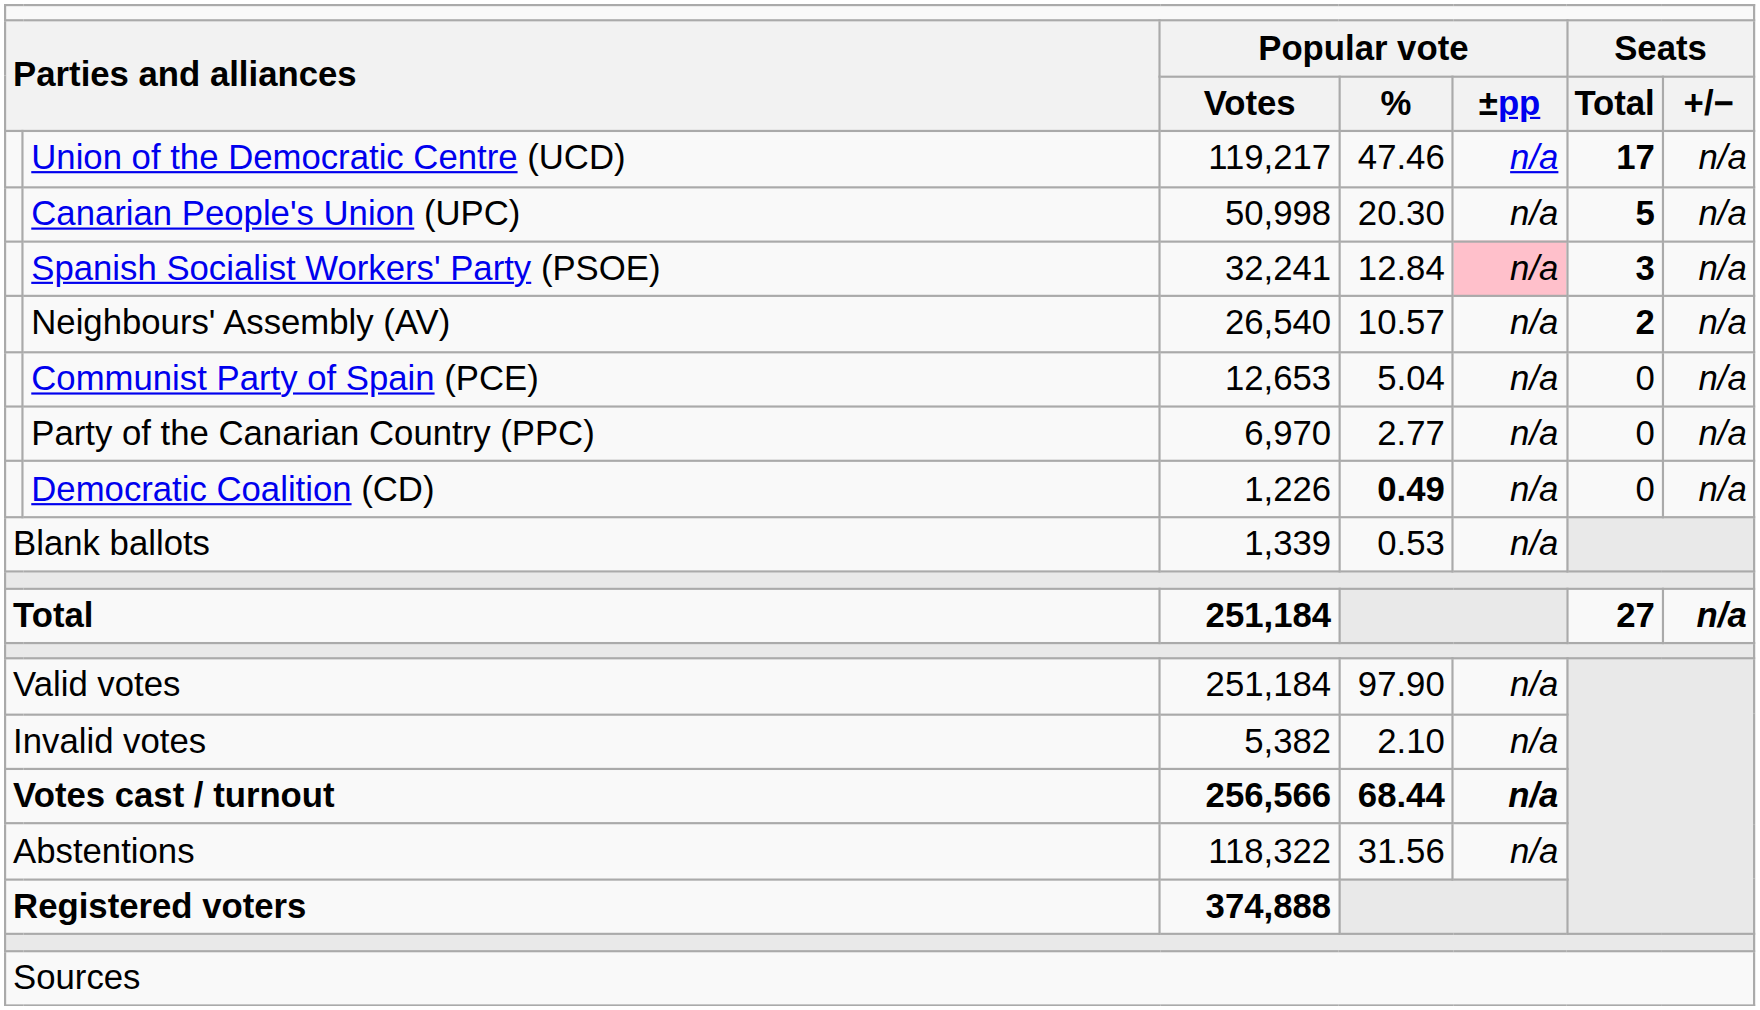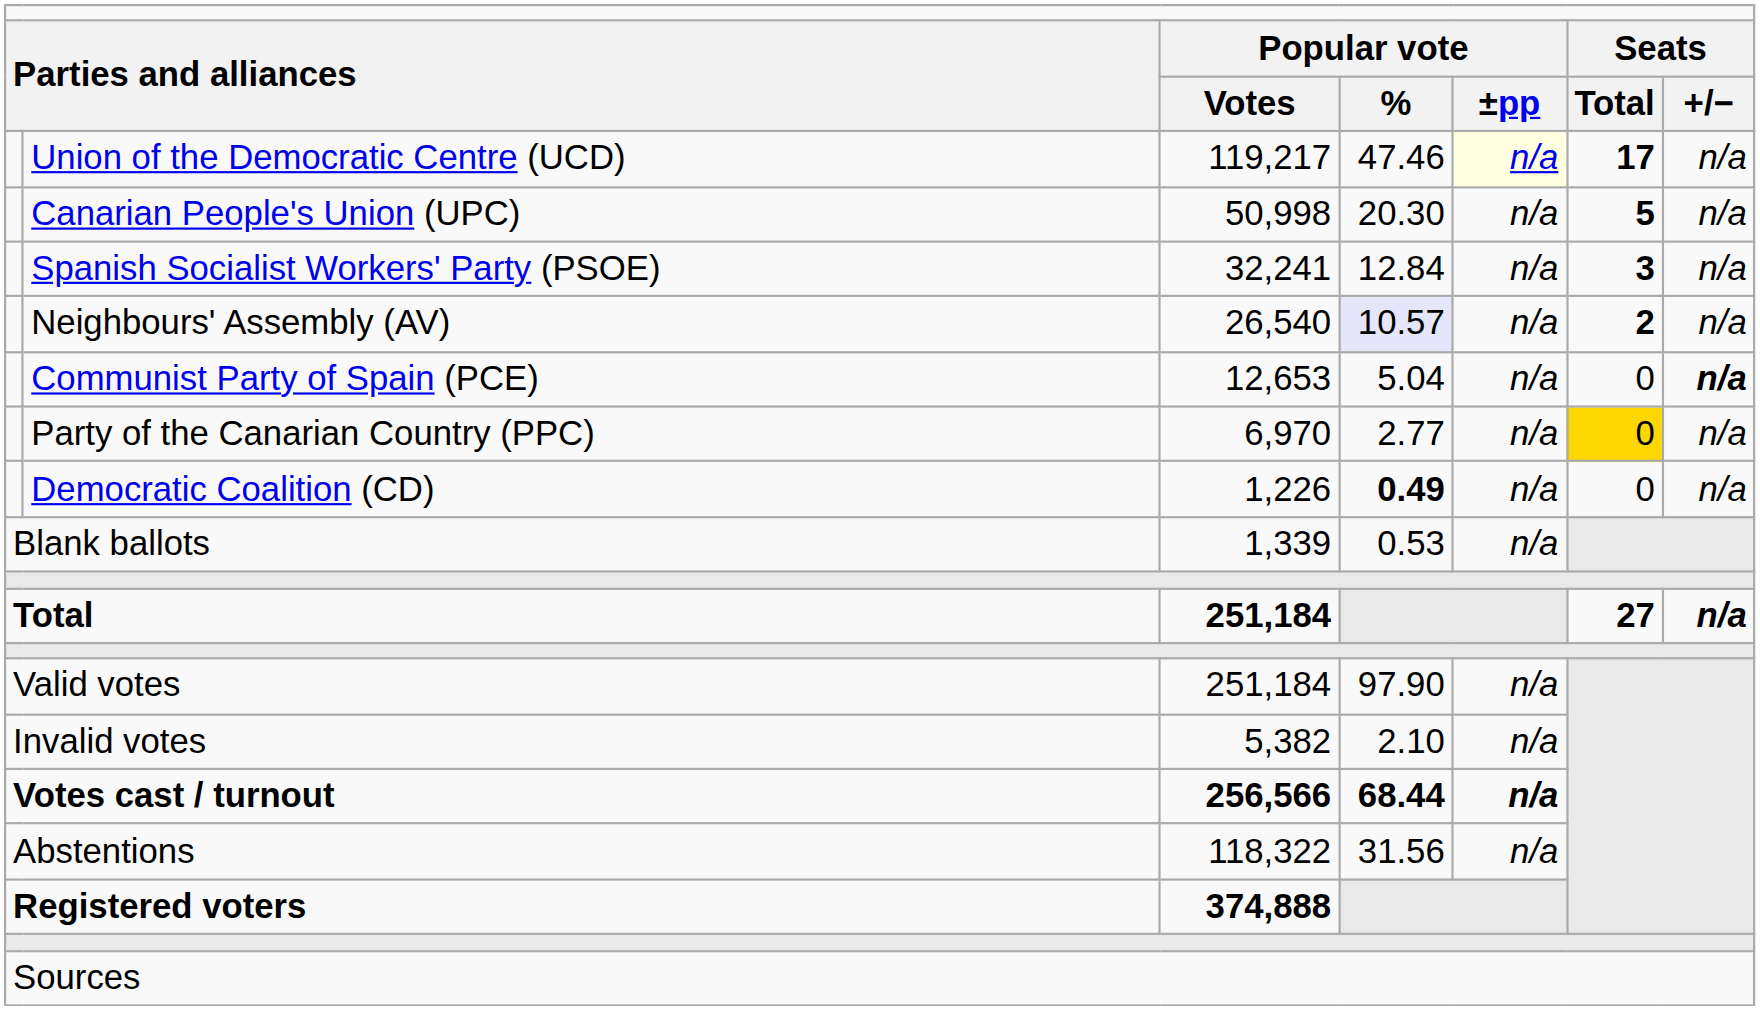(1534, 158) no background -> (1534, 158) lightyellow background
(1534, 268) pink background -> (1534, 268) no background
(1401, 323) no background -> (1401, 323) lavender background
(1723, 378) normal -> (1722, 378) bold
(1645, 433) no background -> (1645, 433) gold background
